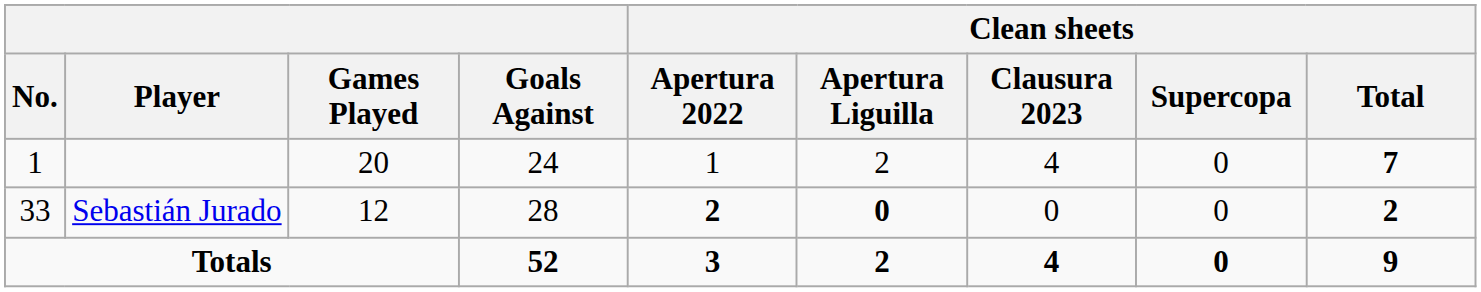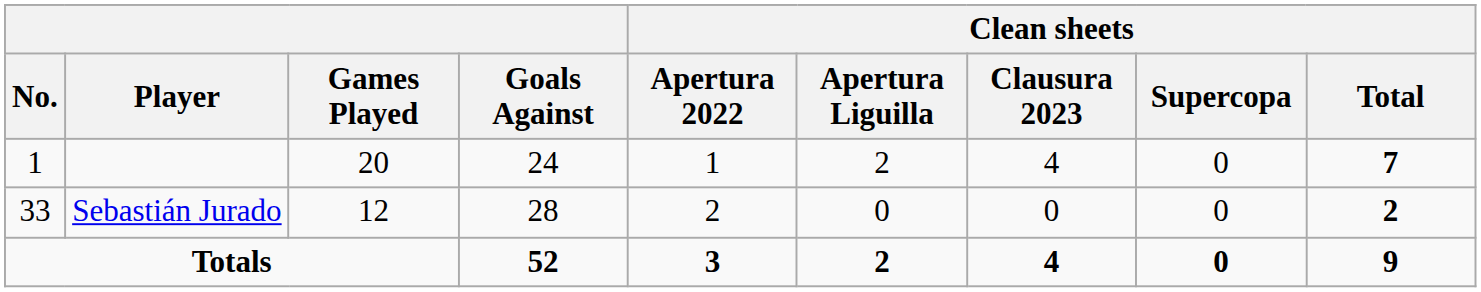(713, 211) bold -> (713, 211) normal
(882, 211) bold -> (882, 211) normal
